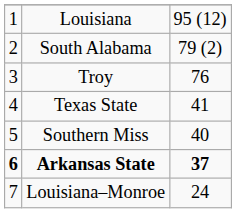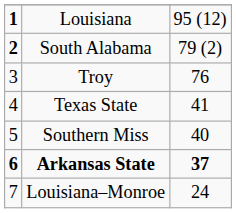(13, 19) normal -> (13, 19) bold
(13, 48) normal -> (13, 48) bold
